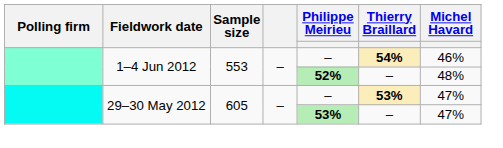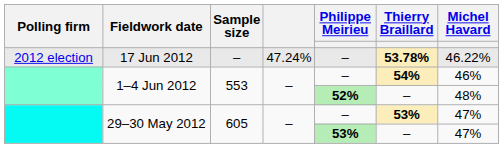+ row: (156, 57)
